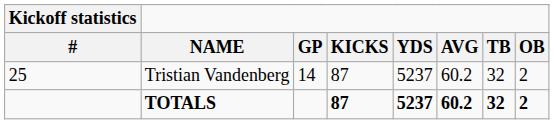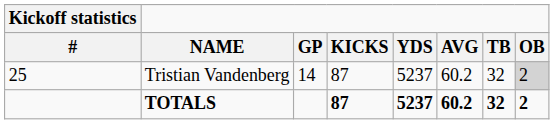(523, 75) no background -> (523, 75) lightgrey background
